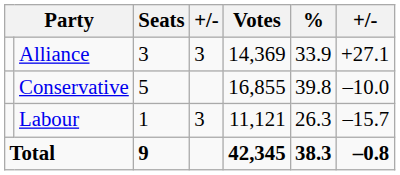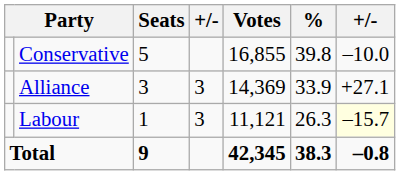rows swapped: (74, 86) <-> (54, 53)
(366, 119) no background -> (366, 119) lightyellow background
